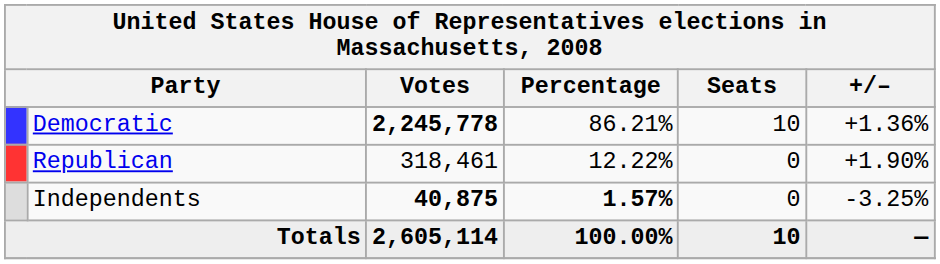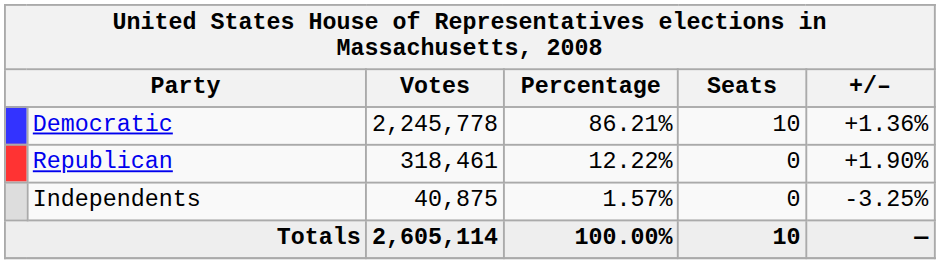(435, 126) bold -> (435, 126) normal
(456, 201) bold -> (456, 201) normal
(637, 201) bold -> (637, 201) normal
